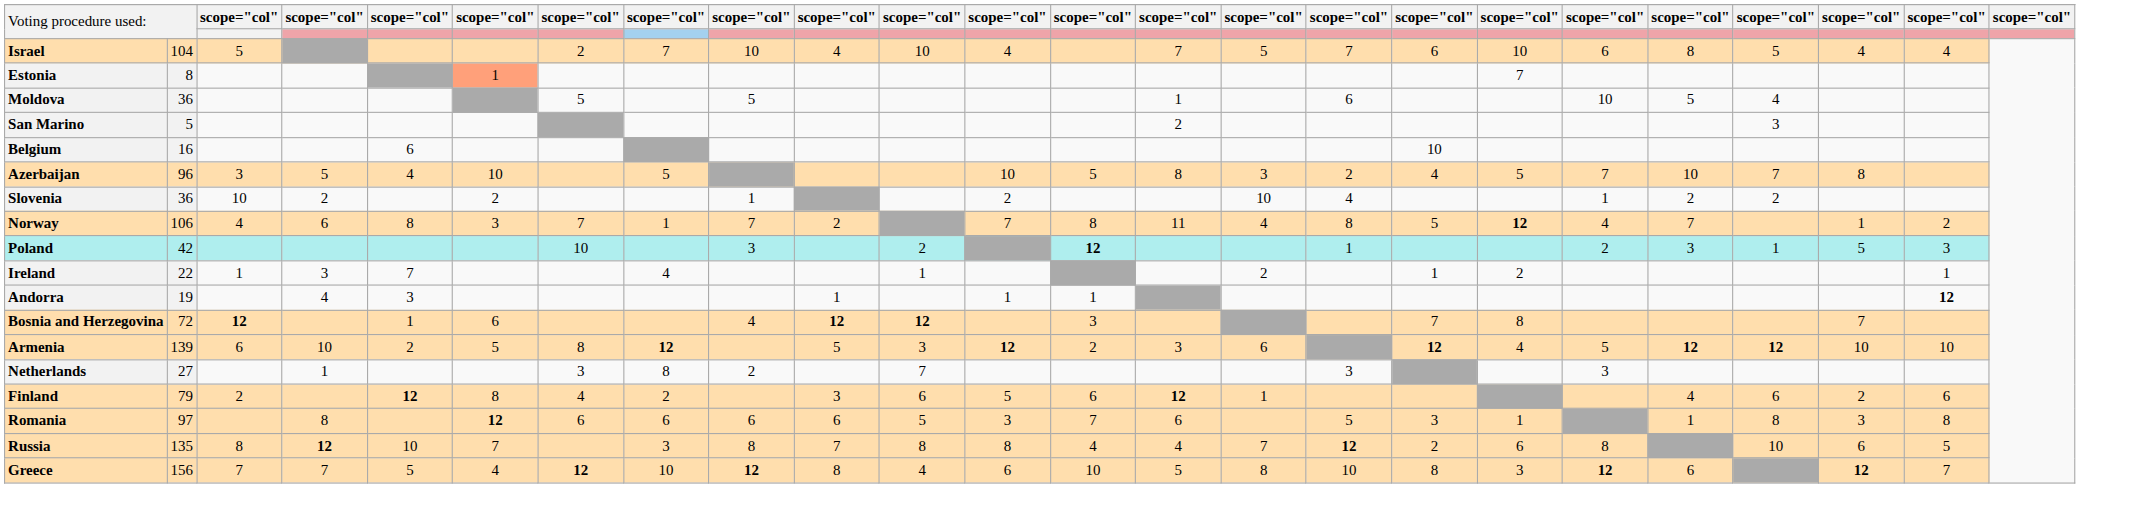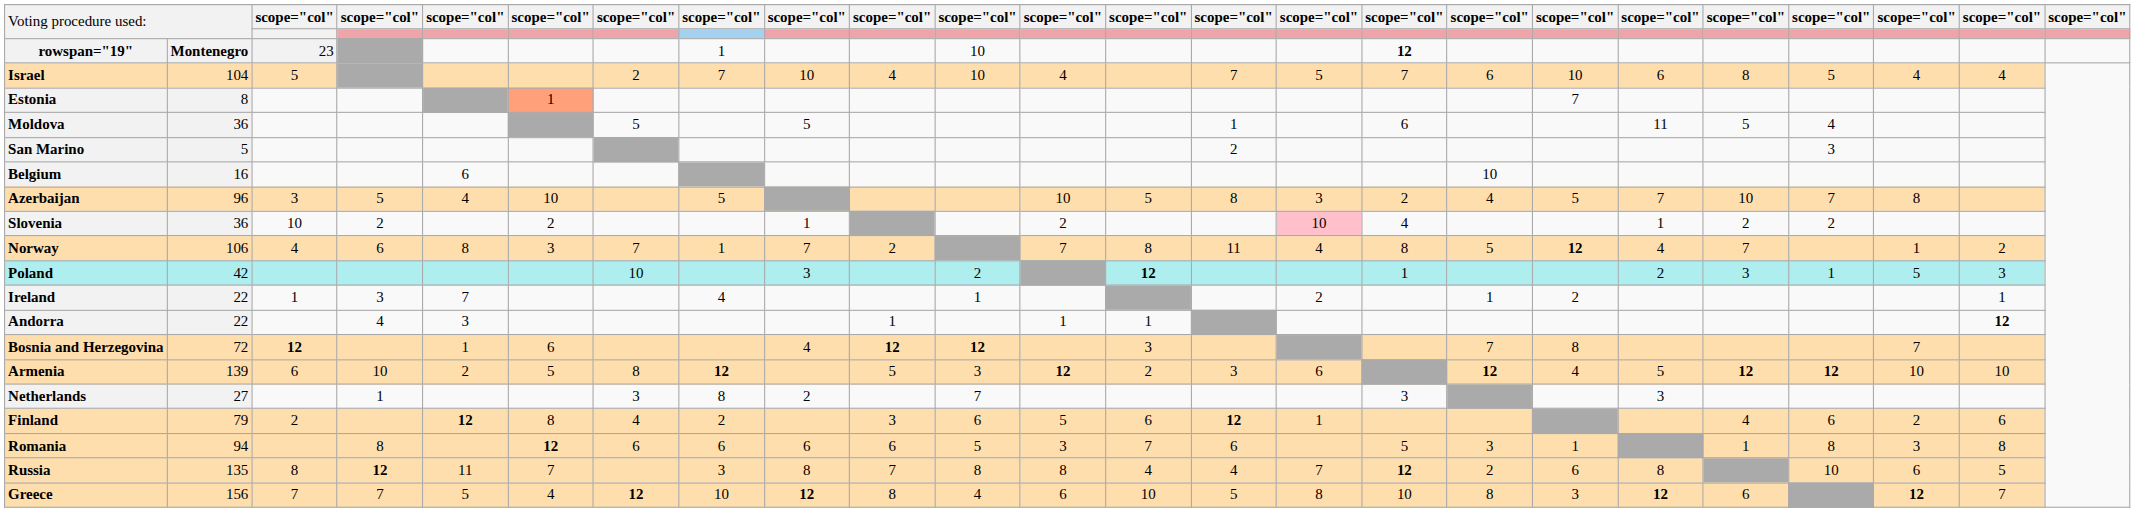+ row: (86, 50)
(1605, 99) 10 -> (1660, 124) 11
(1264, 198) no background -> (1319, 223) pink background
(185, 297) 19 -> (241, 321) 22
(185, 420) 97 -> (241, 445) 94
(410, 445) 10 -> (465, 469) 11
